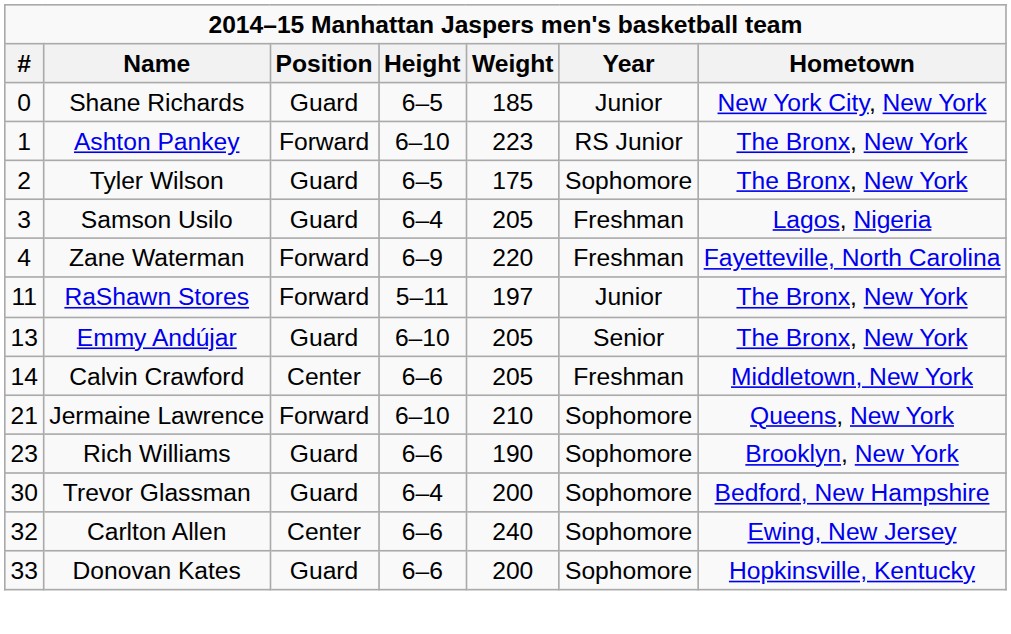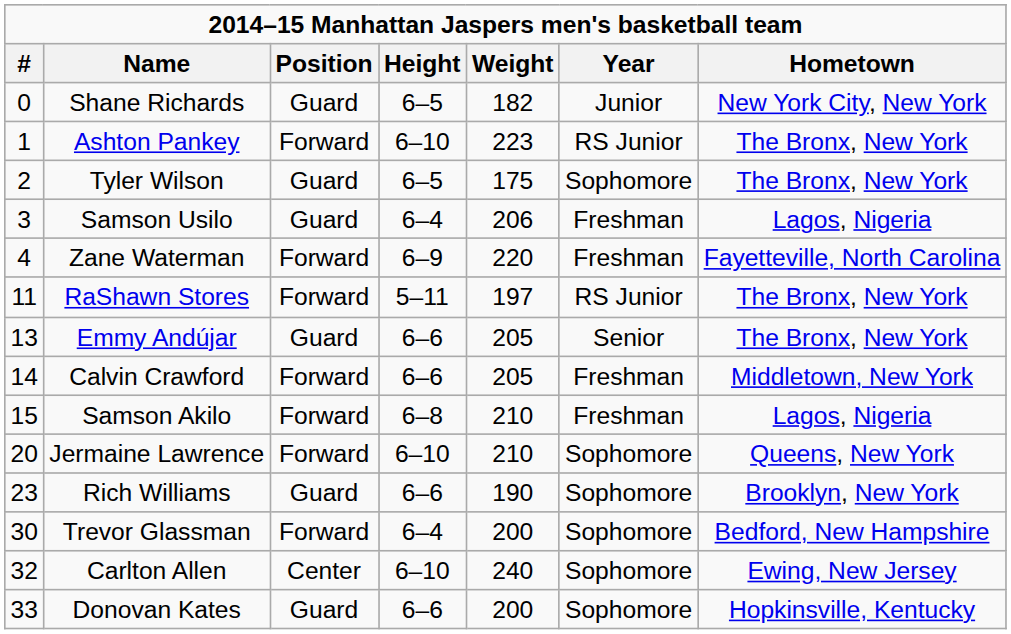(513, 102) 185 -> (513, 102) 182
(513, 219) 205 -> (513, 219) 206
(629, 297) Junior -> (629, 297) RS Junior
(422, 336) 6–10 -> (422, 336) 6–6
(324, 375) Center -> (324, 375) Forward
+ row: (157, 414)
(24, 414) 21 -> (24, 453) 20
(324, 492) Guard -> (324, 531) Forward
(422, 531) 6–6 -> (422, 570) 6–10
